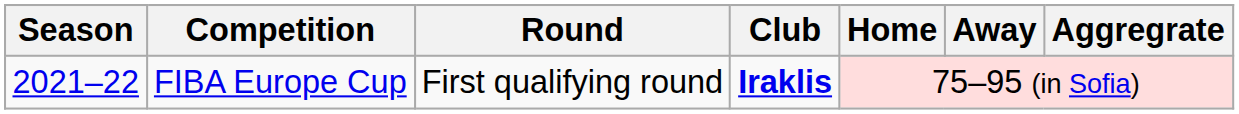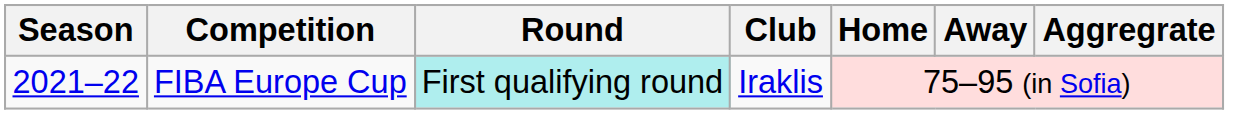(572, 81) no background -> (572, 81) paleturquoise background
(785, 81) bold -> (781, 81) normal
